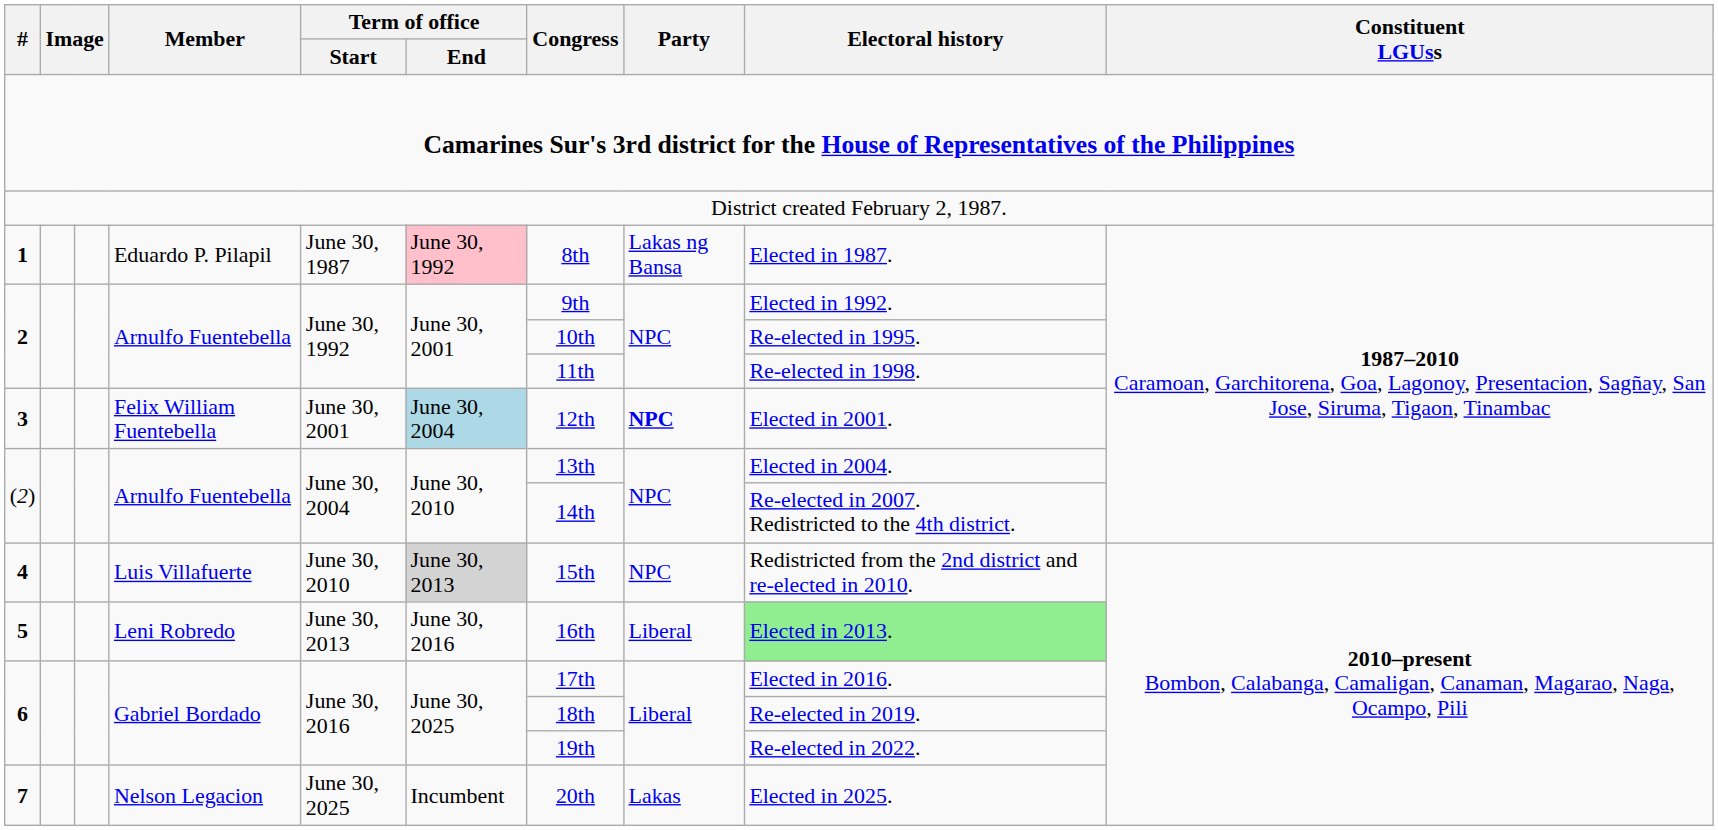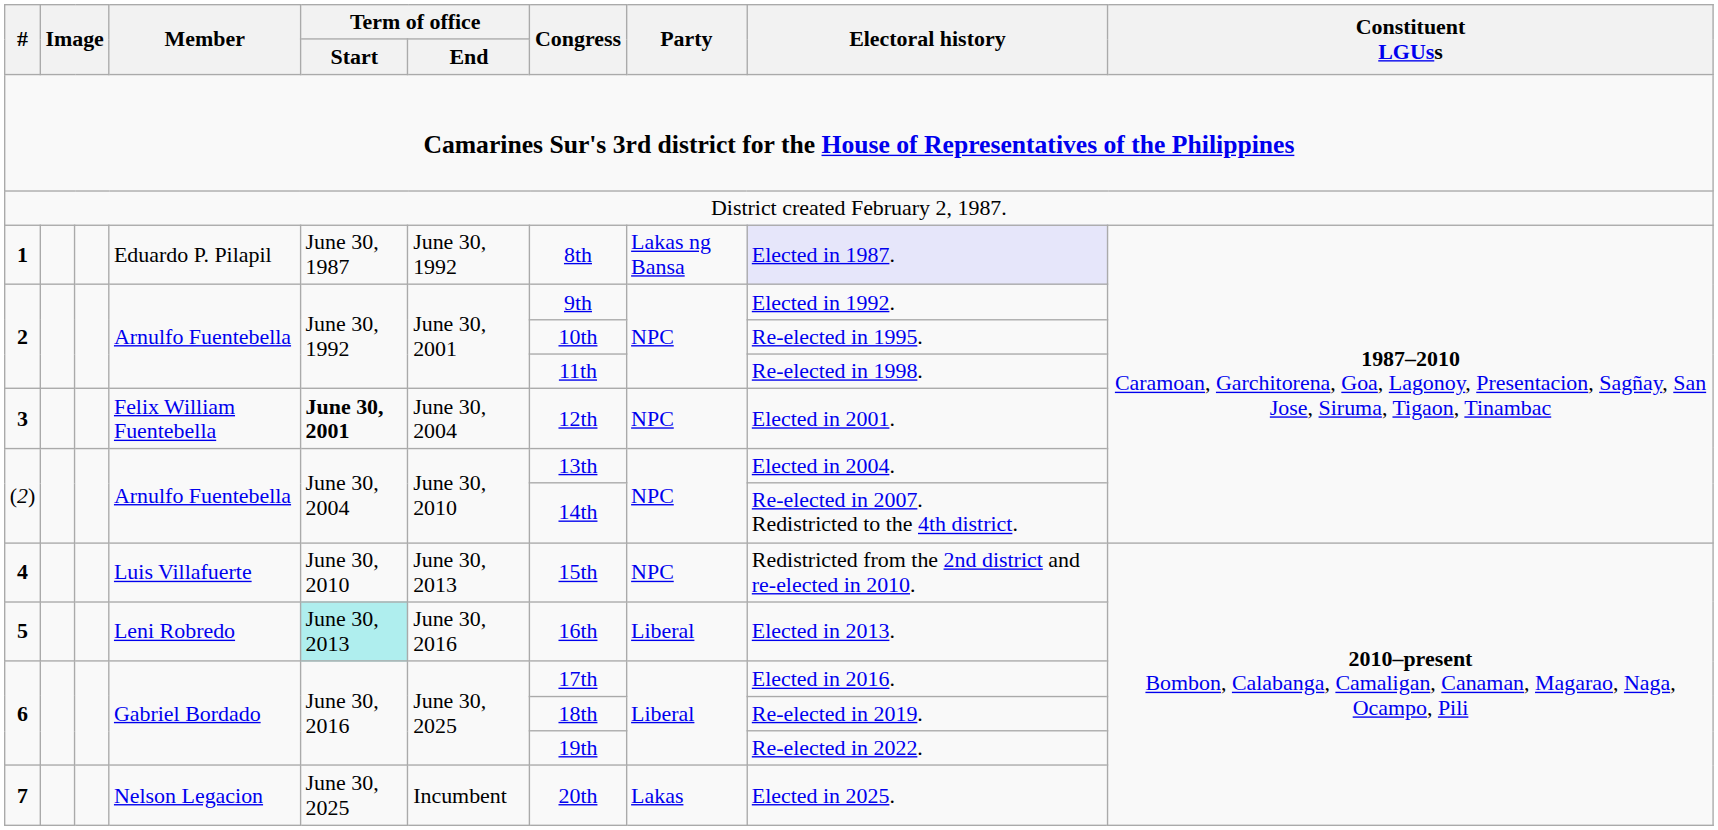(447, 254) pink background -> (450, 254) no background
(821, 254) no background -> (823, 254) lavender background
(342, 418) normal -> (345, 418) bold
(447, 418) lightblue background -> (450, 418) no background
(651, 418) bold -> (652, 418) normal
(447, 572) lightgrey background -> (450, 572) no background
(342, 631) no background -> (342, 631) paleturquoise background
(821, 631) lightgreen background -> (823, 631) no background
